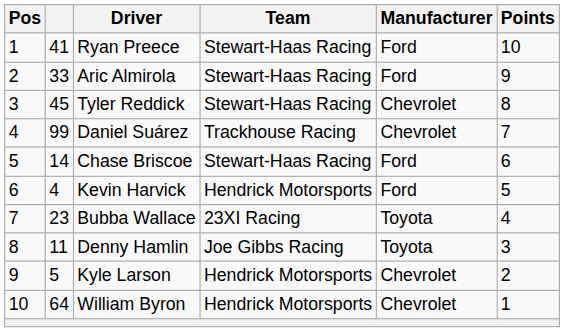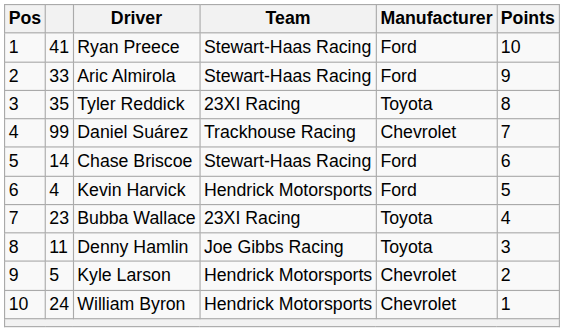(59, 104) 45 -> (59, 104) 35
(288, 104) Stewart-Haas Racing -> (252, 104) 23XI Racing
(418, 104) Chevrolet -> (406, 104) Toyota
(59, 303) 64 -> (59, 303) 24
